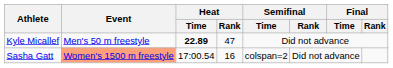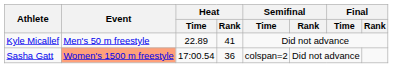(196, 41) bold -> (196, 41) normal
(230, 41) 47 -> (230, 41) 41
(230, 56) 16 -> (230, 56) 36
